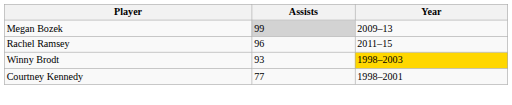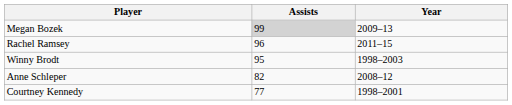(259, 60) 93 -> (259, 60) 95
(380, 60) gold background -> (380, 60) no background
+ row: (36, 76)
